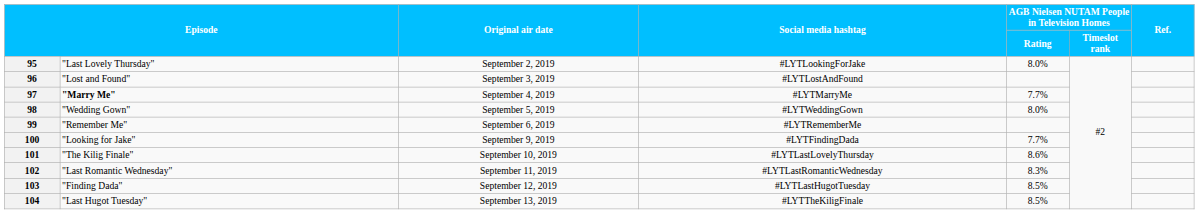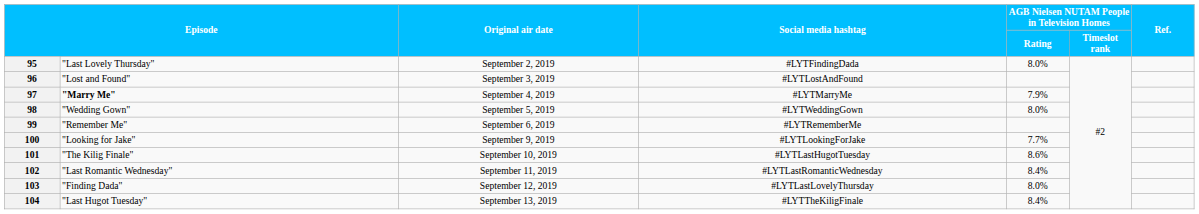(822, 64) #LYTLookingForJake -> (822, 64) #LYTFindingDada
(1038, 94) 7.7% -> (1038, 94) 7.9%
(822, 140) #LYTFindingDada -> (822, 140) #LYTLookingForJake
(822, 155) #LYTLastLovelyThursday -> (822, 155) #LYTLastHugotTuesday
(1038, 170) 8.3% -> (1038, 170) 8.4%
(822, 185) #LYTLastHugotTuesday -> (822, 185) #LYTLastLovelyThursday
(1038, 185) 8.5% -> (1038, 185) 8.0%
(1038, 201) 8.5% -> (1038, 201) 8.4%
